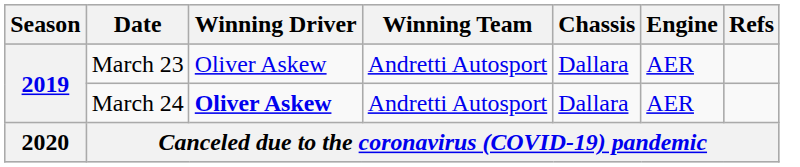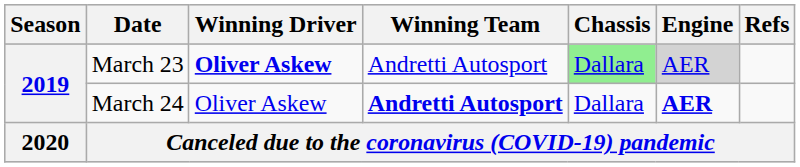(261, 63) normal -> (263, 63) bold
(593, 63) no background -> (609, 63) lightgreen background
(670, 63) no background -> (686, 63) lightgrey background
(263, 103) bold -> (261, 103) normal
(457, 103) normal -> (465, 103) bold
(670, 103) normal -> (687, 103) bold
